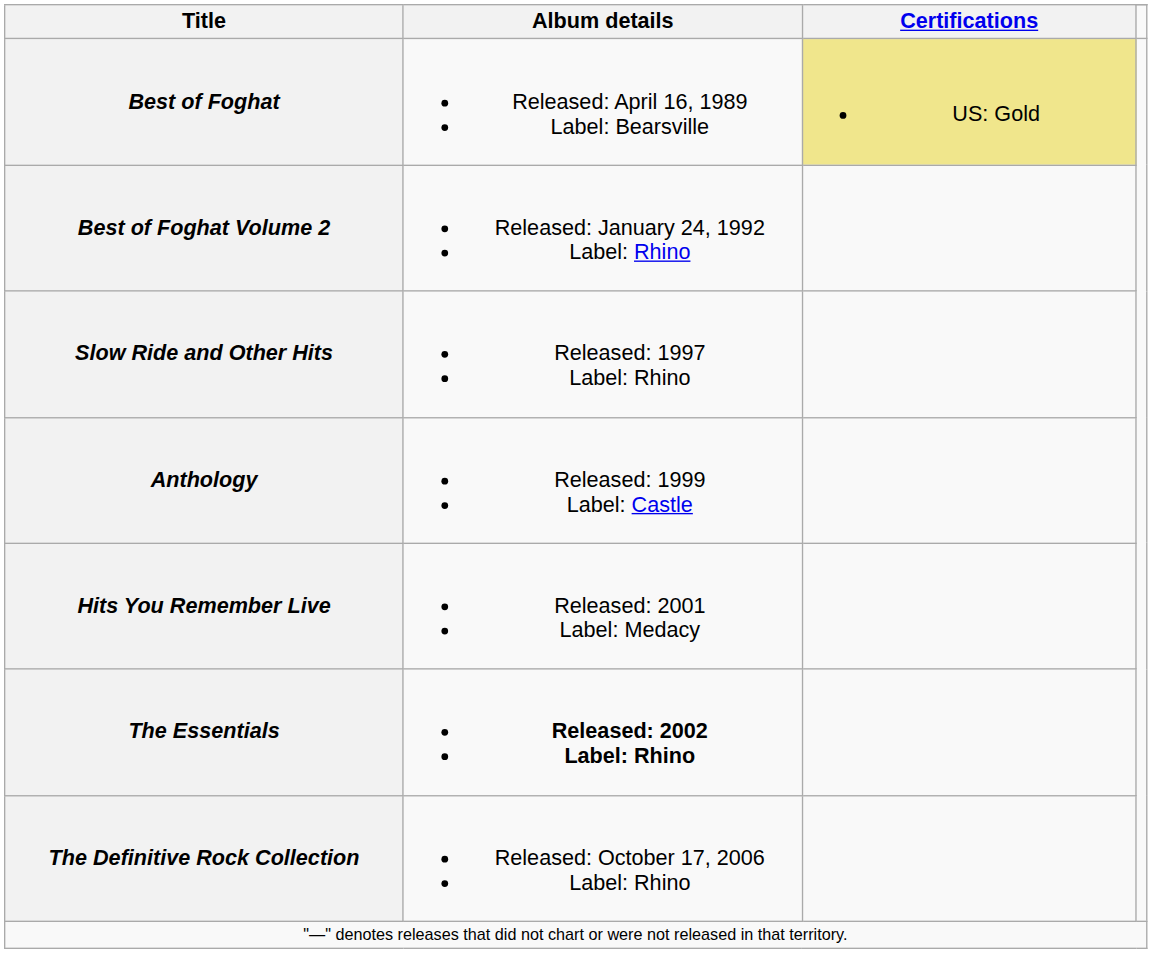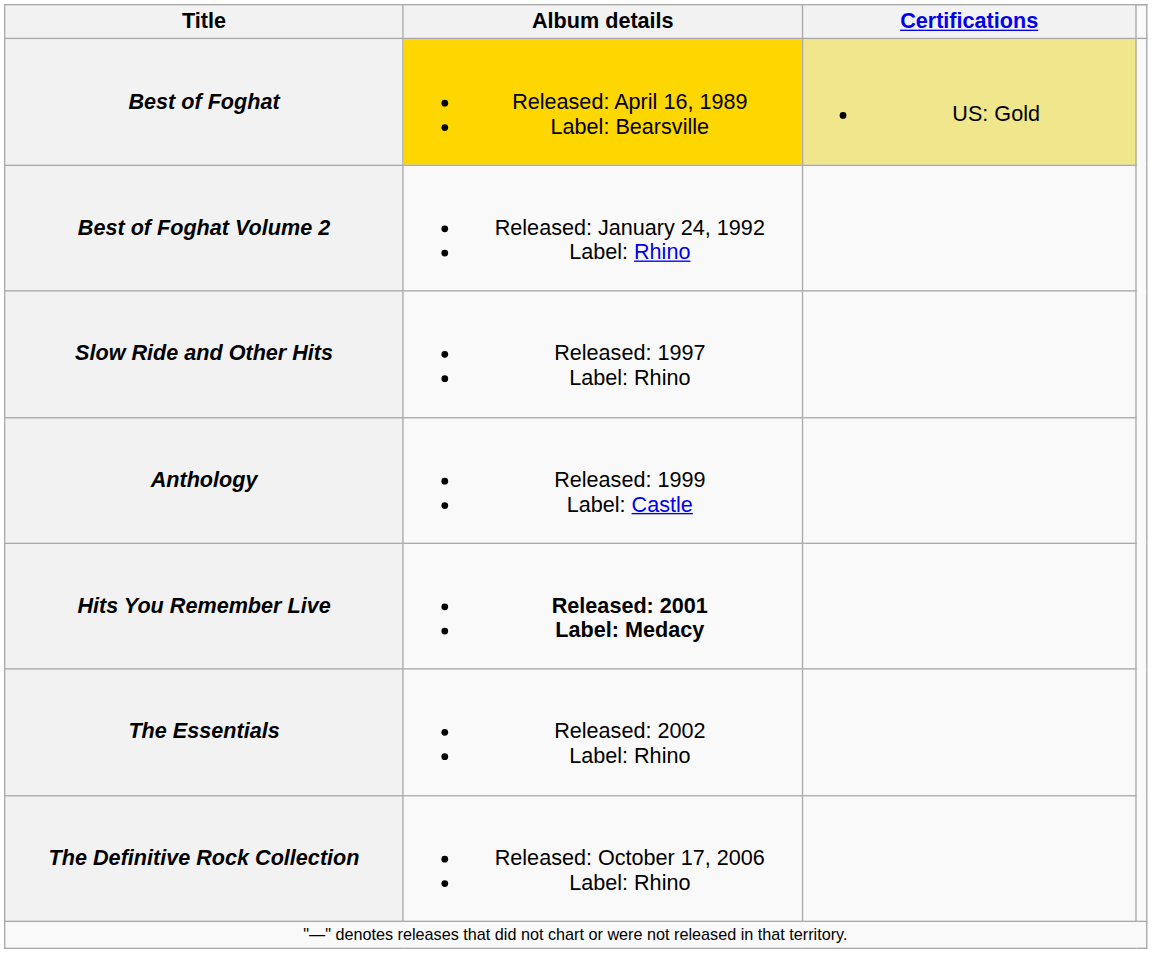(603, 114) no background -> (603, 114) gold background
(603, 618) normal -> (603, 618) bold
(603, 744) bold -> (603, 744) normal
